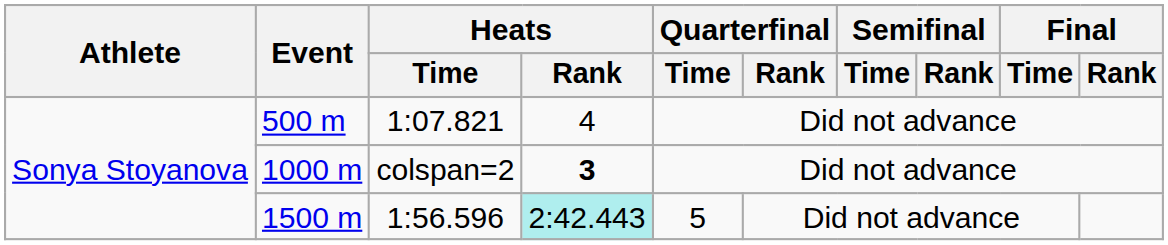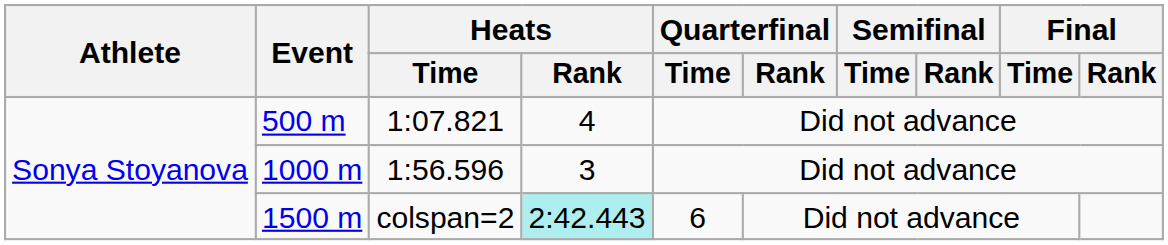(445, 169) colspan=2 -> (445, 169) 1:56.596
(587, 169) bold -> (587, 169) normal
(445, 217) 1:56.596 -> (445, 217) colspan=2
(698, 217) 5 -> (698, 217) 6
